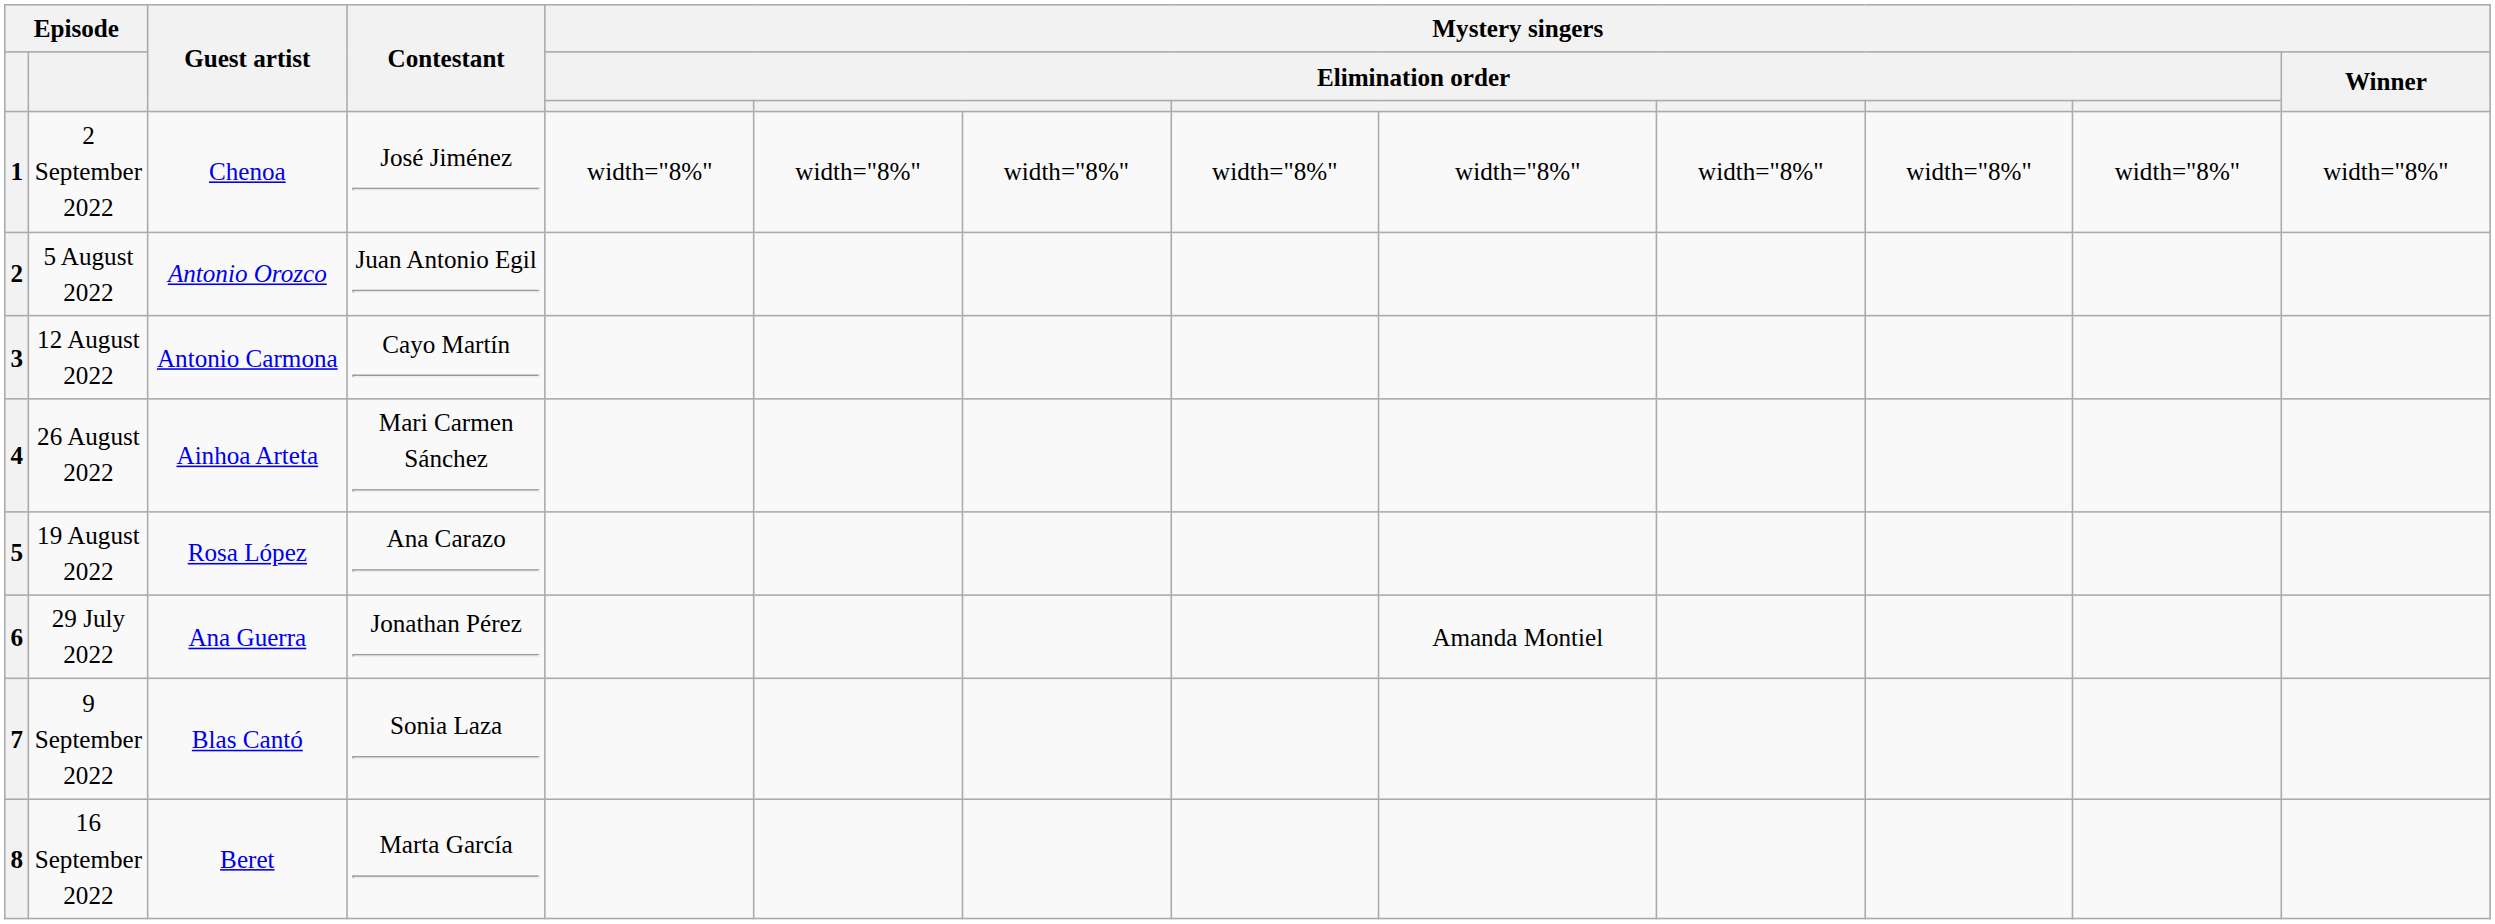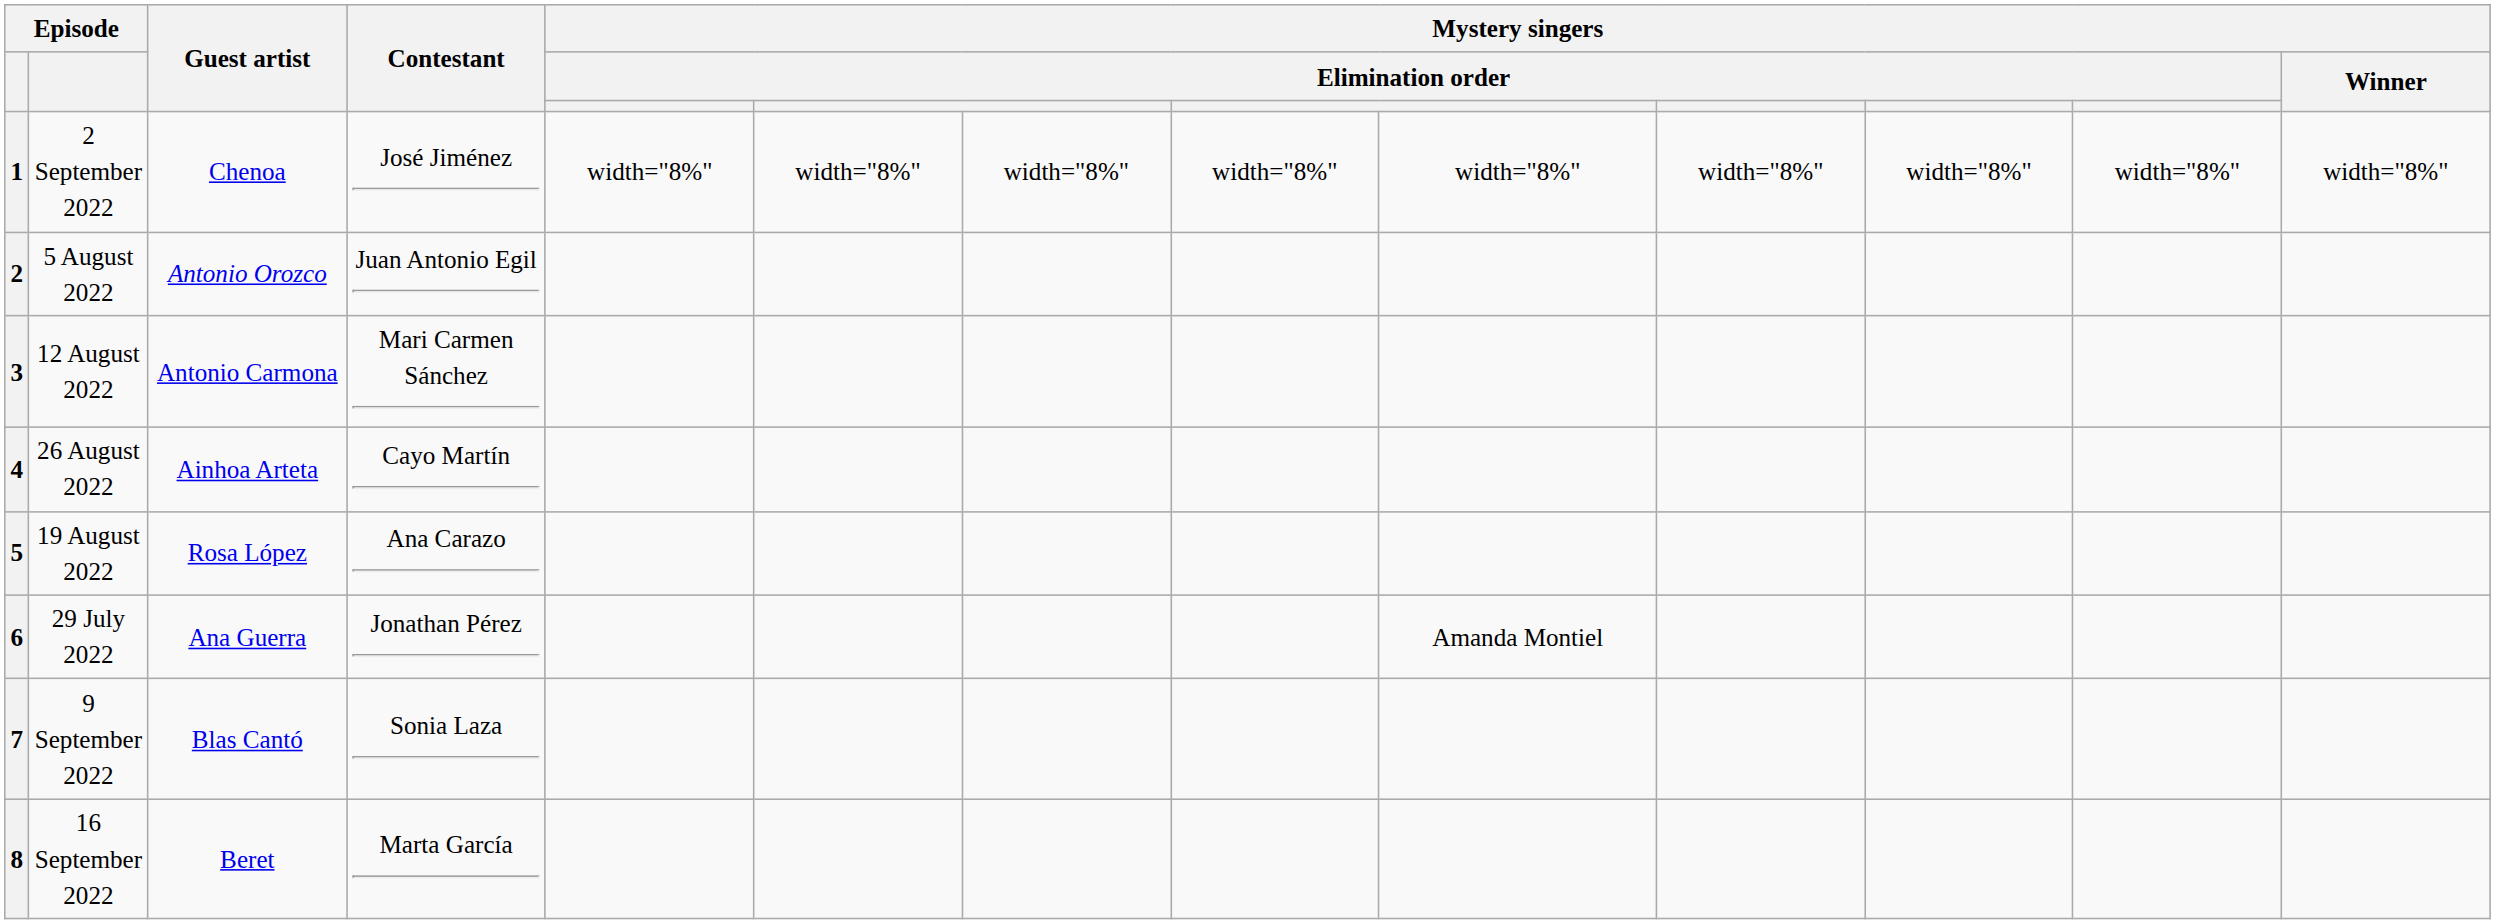(446, 353) Cayo Martín -> (446, 368) Mari Carmen Sánchez
(446, 451) Mari Carmen Sánchez -> (446, 465) Cayo Martín
